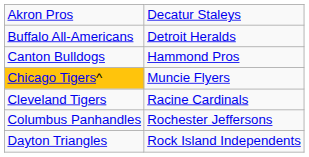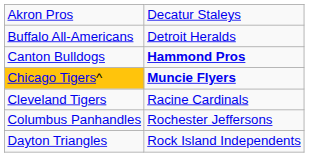(193, 57) normal -> (196, 57) bold
(189, 78) normal -> (192, 78) bold
